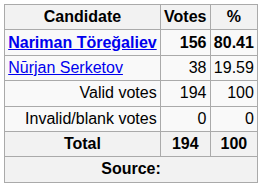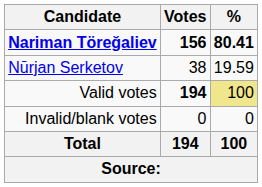(193, 93) normal -> (193, 93) bold
(241, 93) no background -> (241, 93) khaki background
